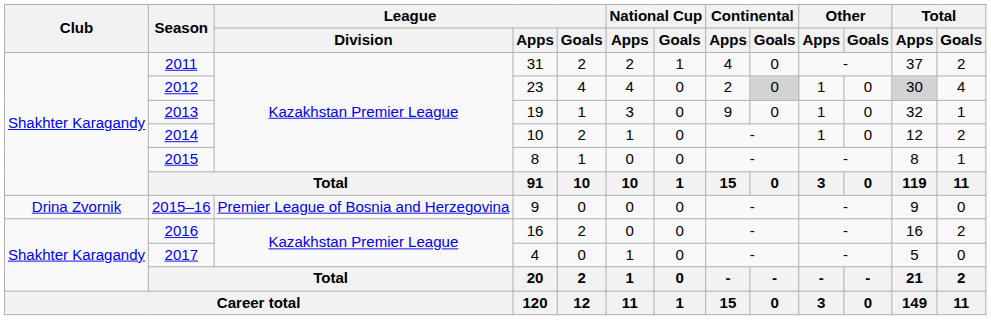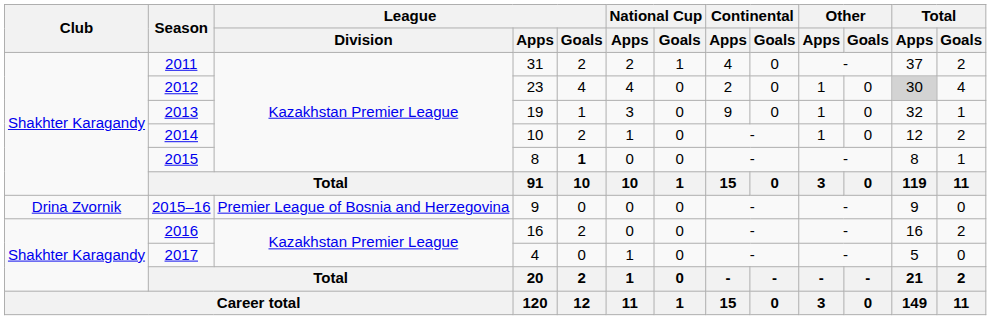(775, 87) lightgrey background -> (775, 87) no background
(582, 159) normal -> (582, 159) bold
